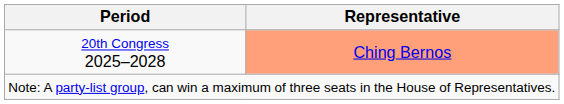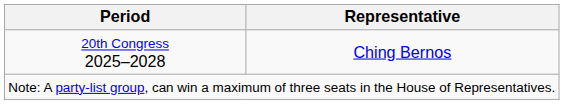(402, 52) lightsalmon background -> (402, 52) no background
